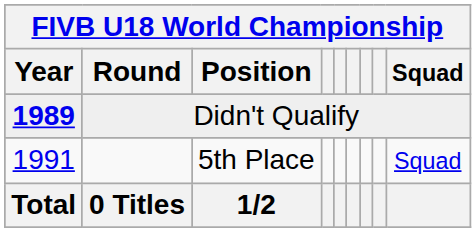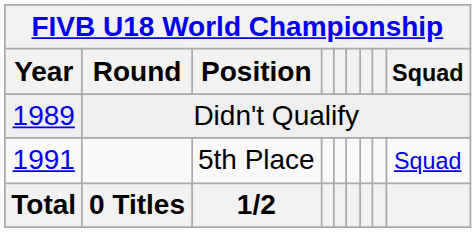(44, 115) bold -> (44, 115) normal
